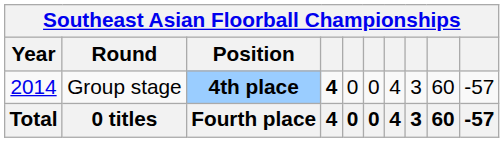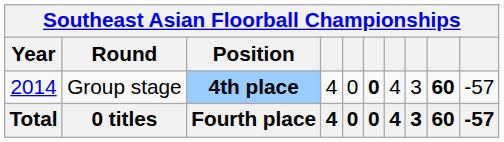(331, 86) bold -> (331, 86) normal
(374, 86) normal -> (374, 86) bold
(443, 86) normal -> (443, 86) bold
